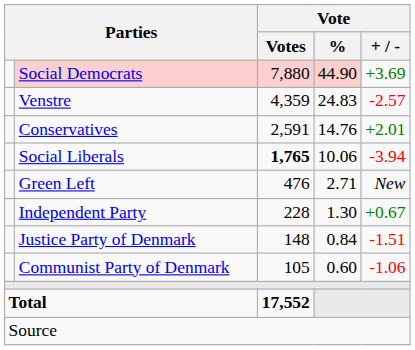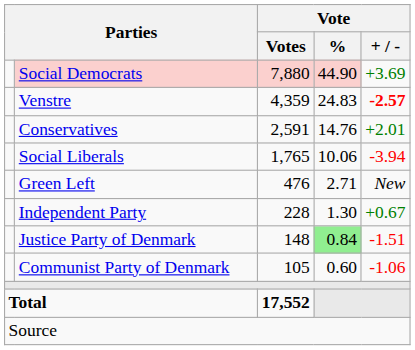(387, 101) normal -> (387, 101) bold
(290, 156) bold -> (290, 156) normal
(342, 239) no background -> (342, 239) lightgreen background
